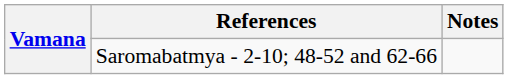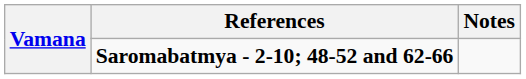(266, 55) normal -> (275, 55) bold
